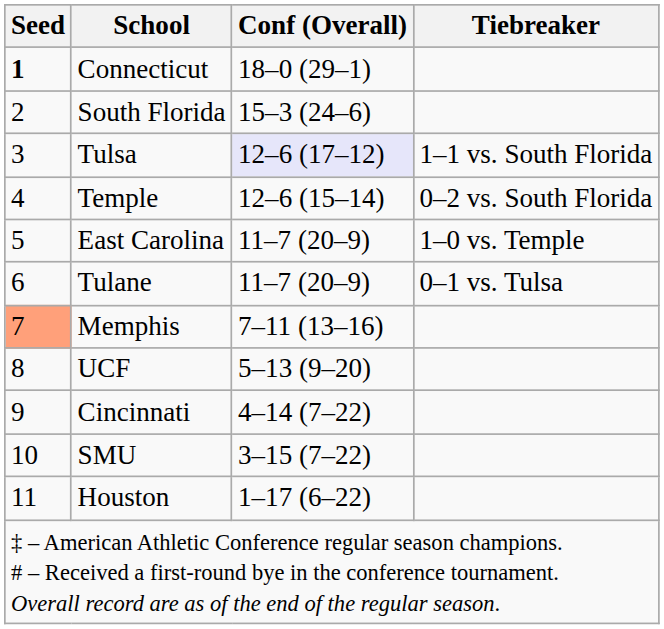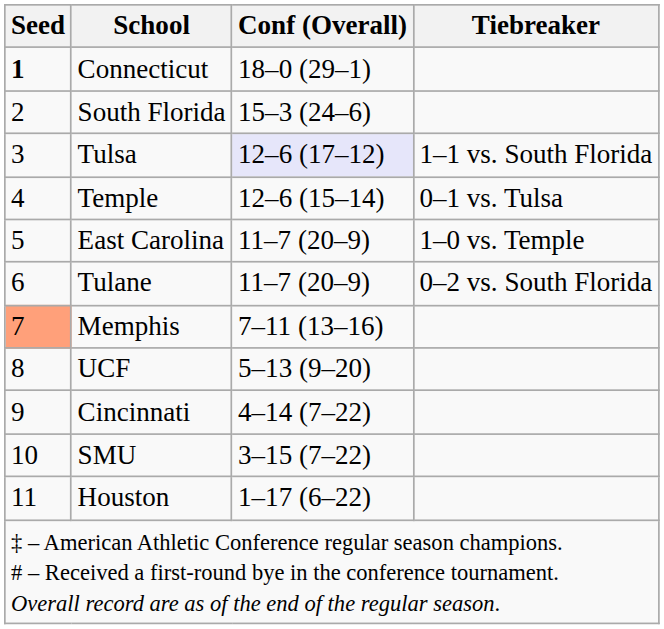(536, 197) 0–2 vs. South Florida -> (491, 197) 0–1 vs. Tulsa
(491, 283) 0–1 vs. Tulsa -> (536, 283) 0–2 vs. South Florida
